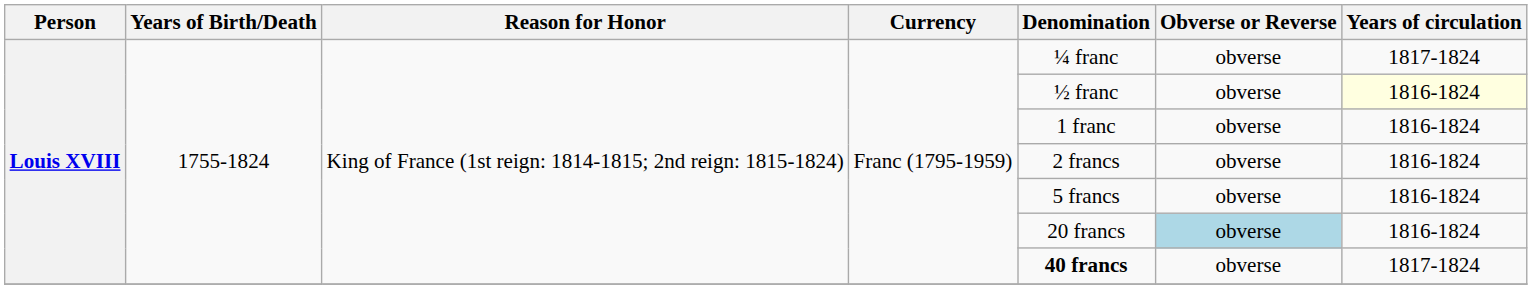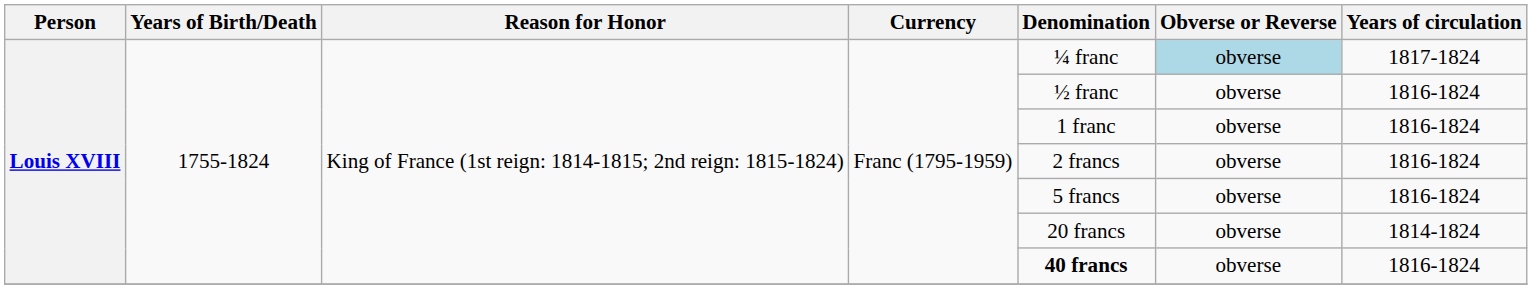(1248, 56) no background -> (1248, 56) lightblue background
(1434, 91) lightyellow background -> (1434, 91) no background
(1248, 231) lightblue background -> (1248, 231) no background
(1434, 231) 1816-1824 -> (1434, 231) 1814-1824
(1434, 265) 1817-1824 -> (1434, 265) 1816-1824
